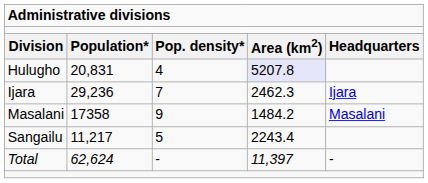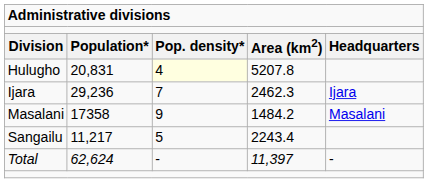(159, 70) no background -> (159, 70) lightyellow background
(272, 70) lavender background -> (272, 70) no background
